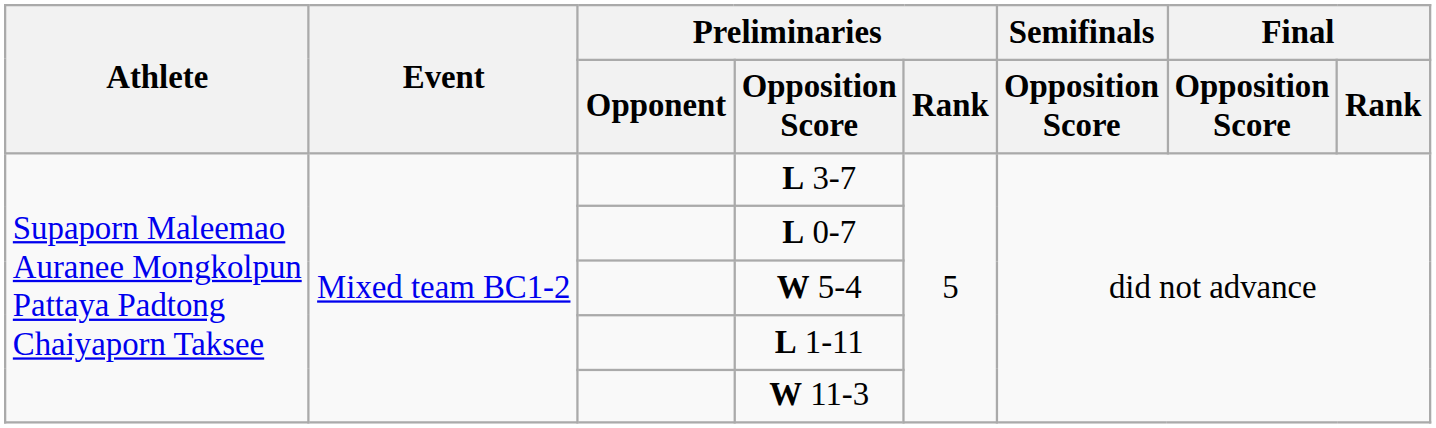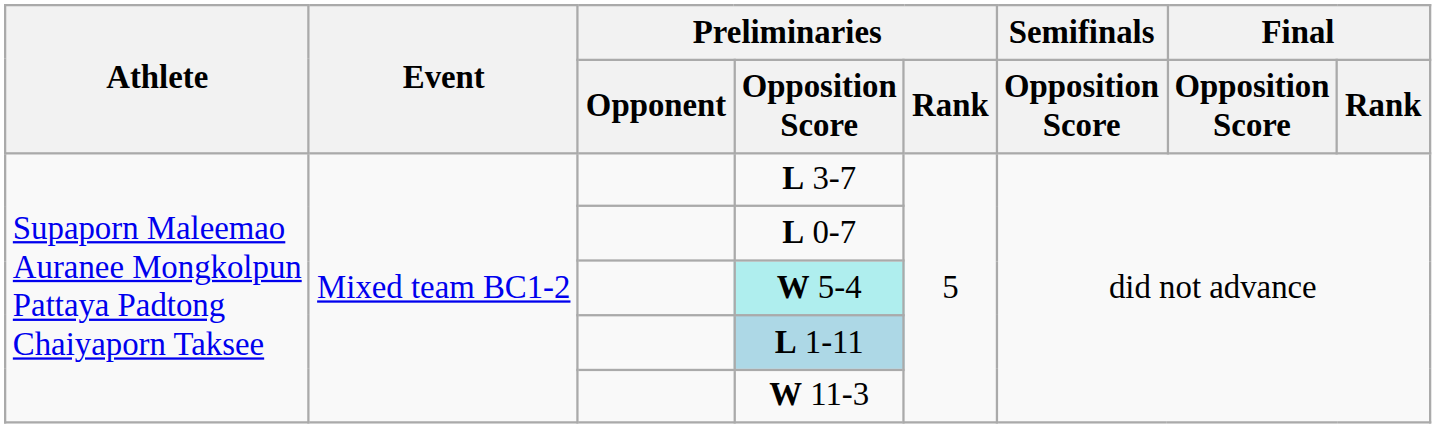(819, 287) no background -> (819, 287) paleturquoise background
(819, 341) no background -> (819, 341) lightblue background
